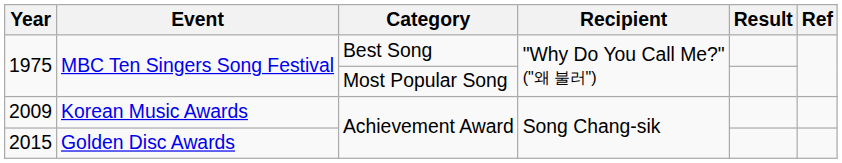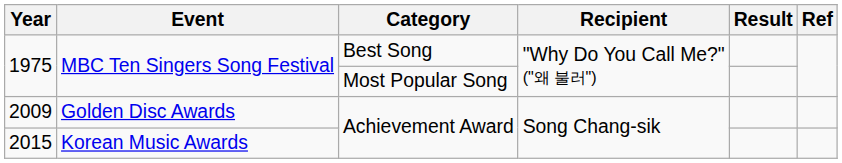(155, 111) Korean Music Awards -> (148, 111) Golden Disc Awards
(148, 142) Golden Disc Awards -> (155, 142) Korean Music Awards
